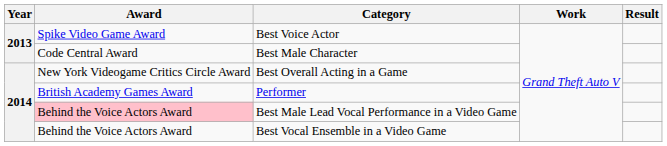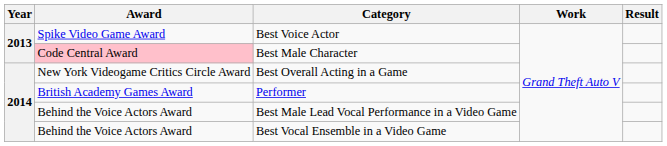(88, 53) no background -> (88, 53) pink background
(115, 111) pink background -> (115, 111) no background
